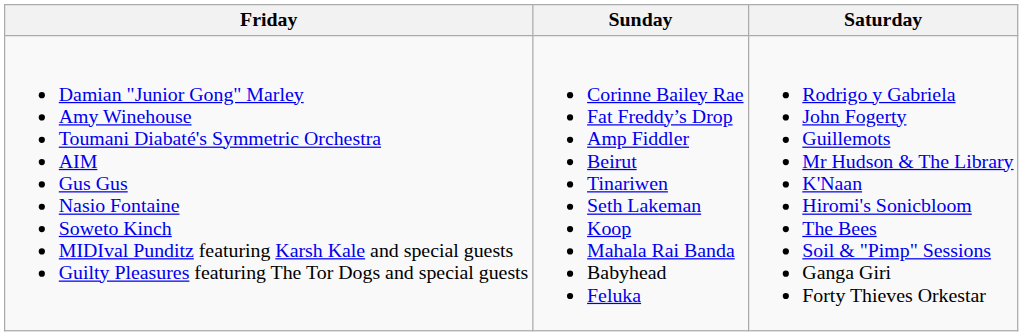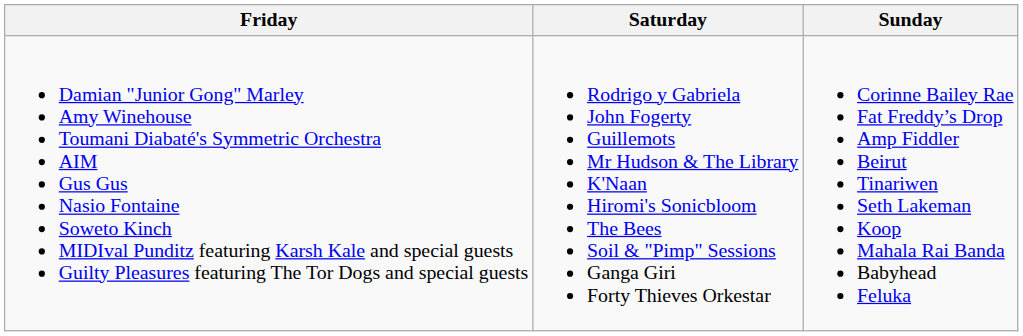columns swapped: (883, 20) <-> (641, 20)
